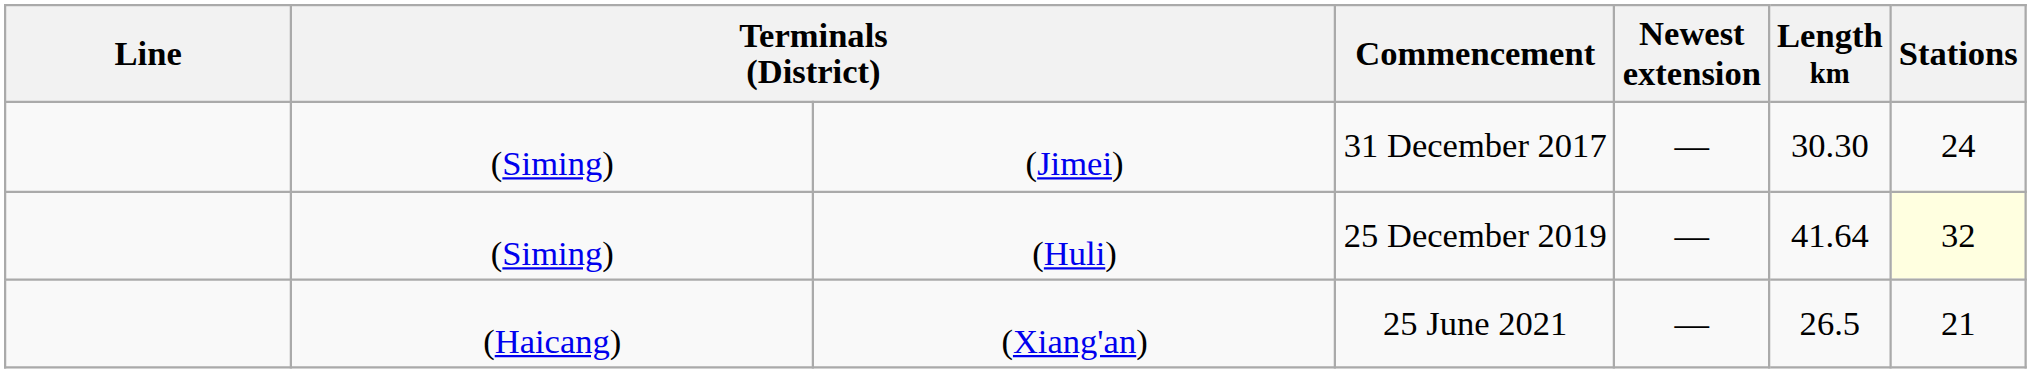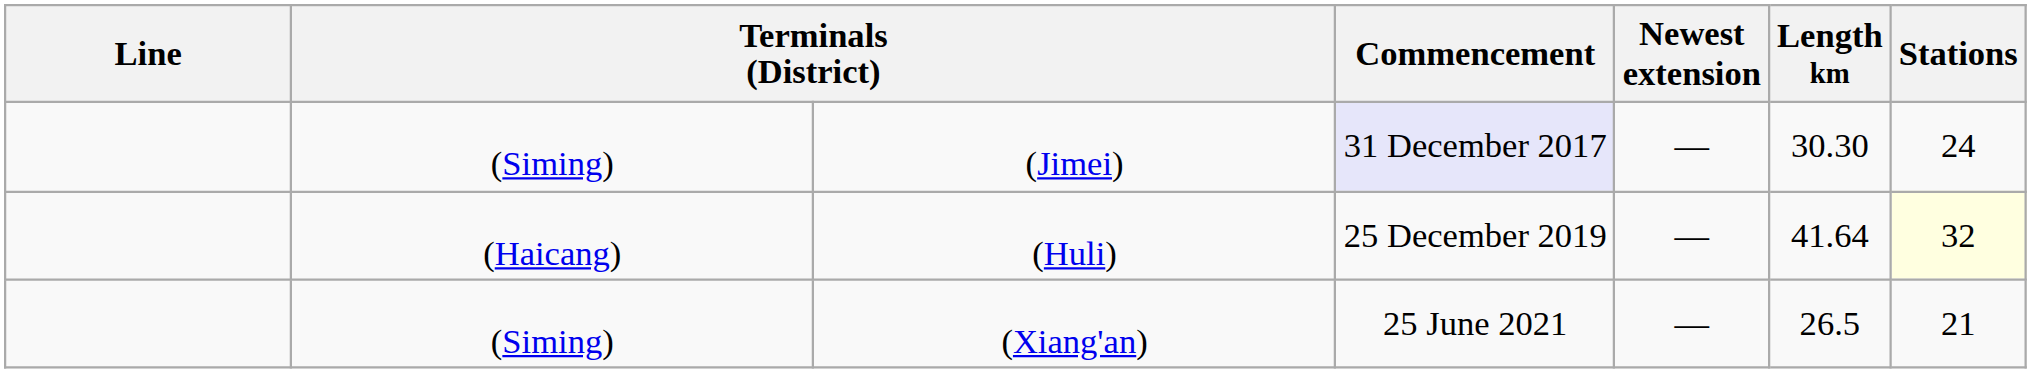(1475, 146) no background -> (1475, 146) lavender background
(552, 252) (Siming) -> (552, 252) (Haicang)
(552, 341) (Haicang) -> (552, 341) (Siming)
